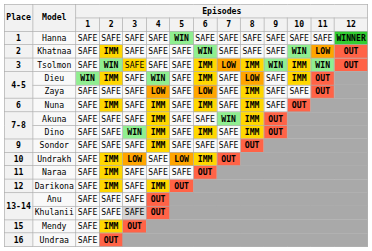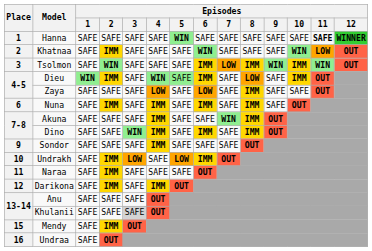(323, 38) normal -> (323, 38) bold
(135, 65) gold background -> (135, 65) no background
(182, 78) no background -> (182, 78) lightgreen background
